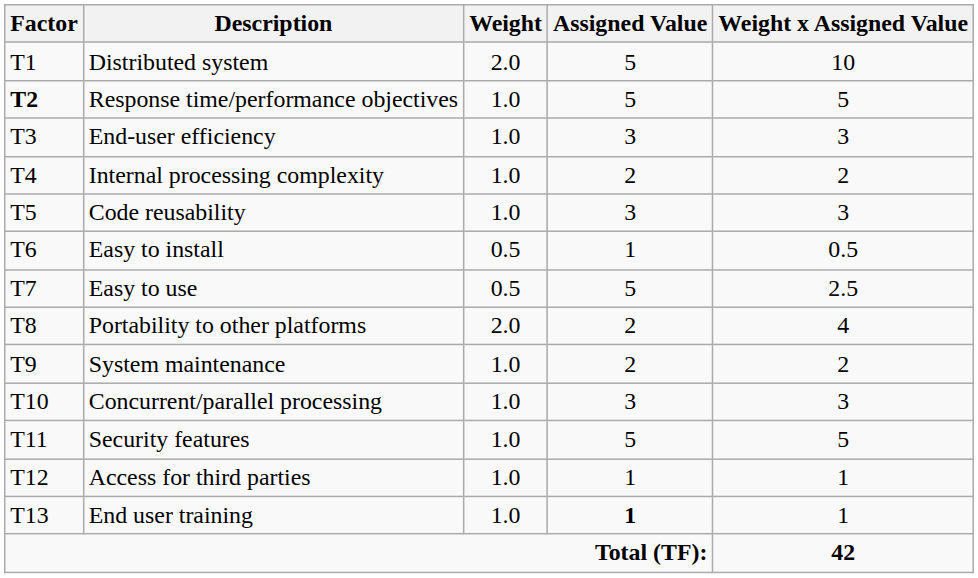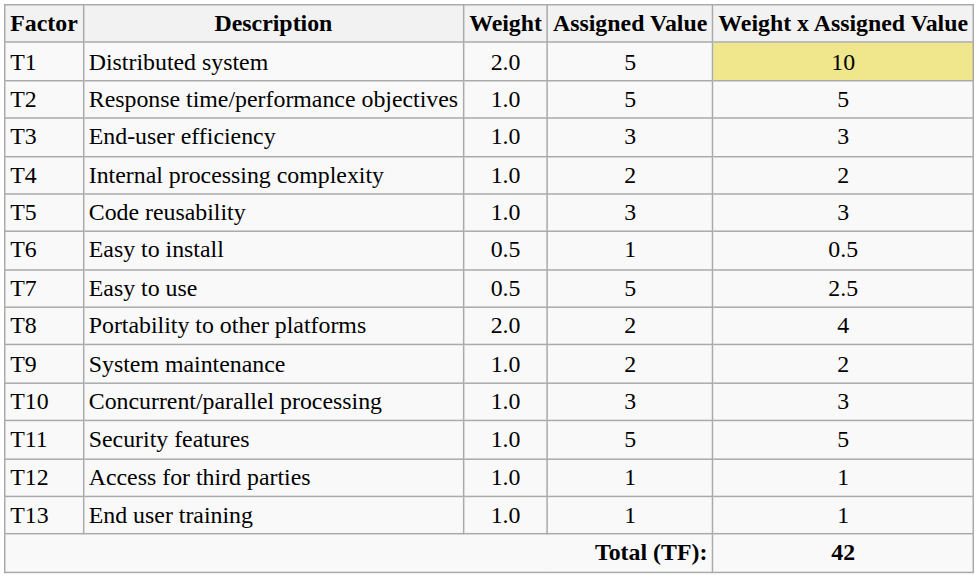(843, 61) no background -> (843, 61) khaki background
(24, 99) bold -> (23, 99) normal
(630, 514) bold -> (630, 514) normal
